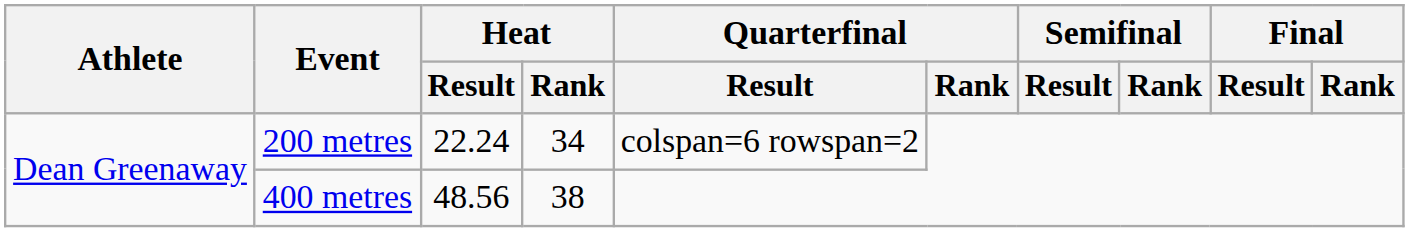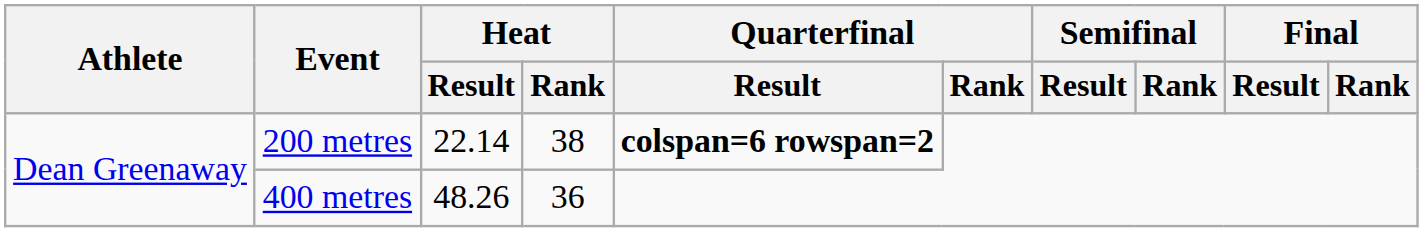(471, 141) 22.24 -> (471, 141) 22.14
(568, 141) 34 -> (568, 141) 38
(770, 141) normal -> (777, 141) bold
(471, 197) 48.56 -> (471, 197) 48.26
(568, 197) 38 -> (568, 197) 36
